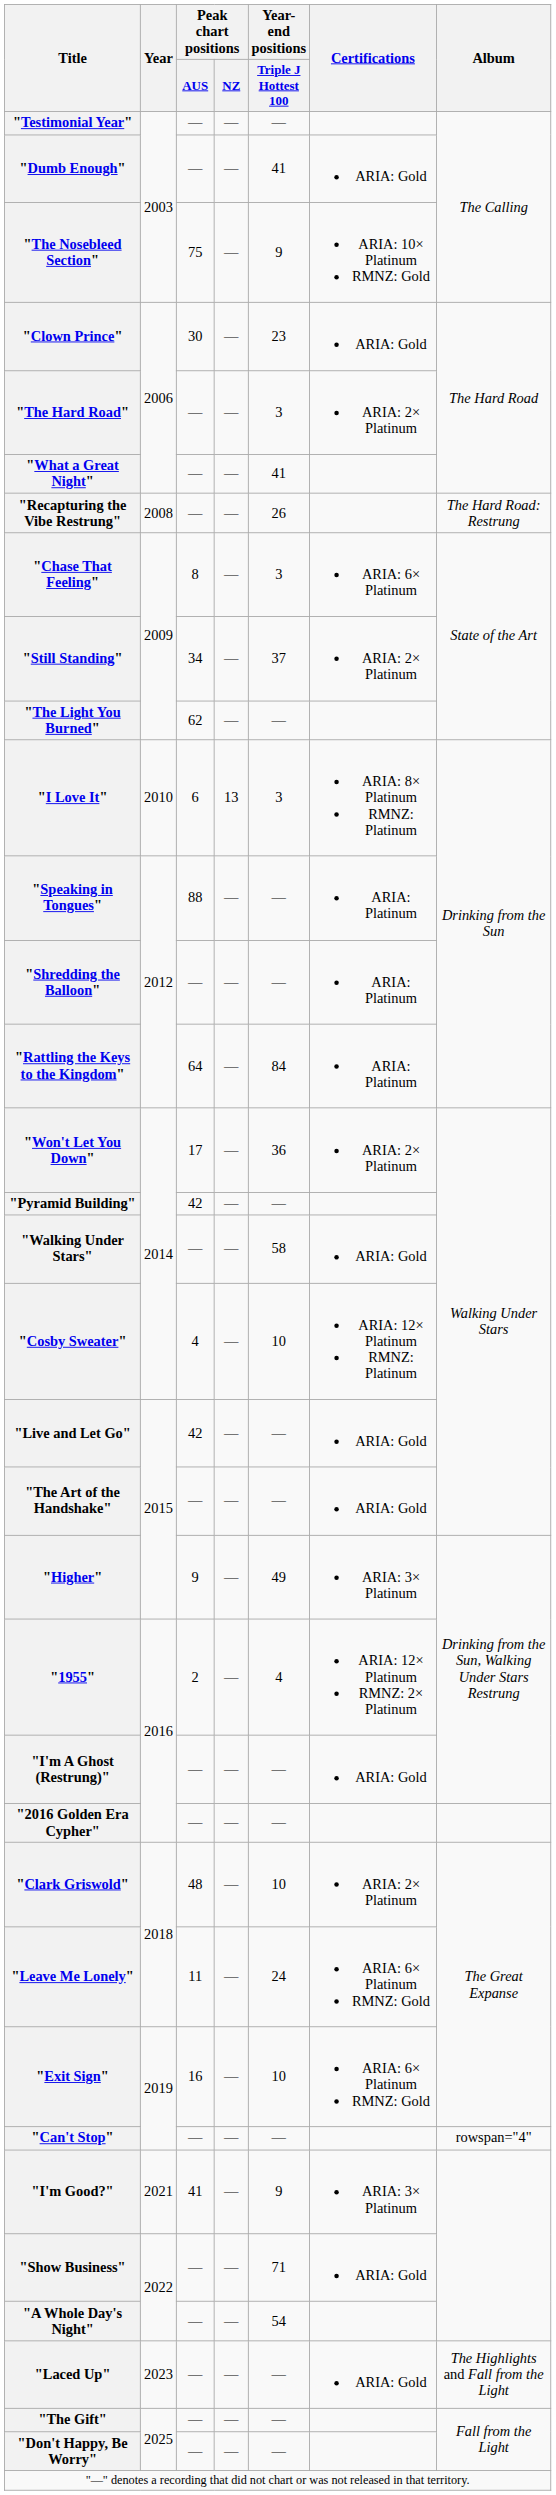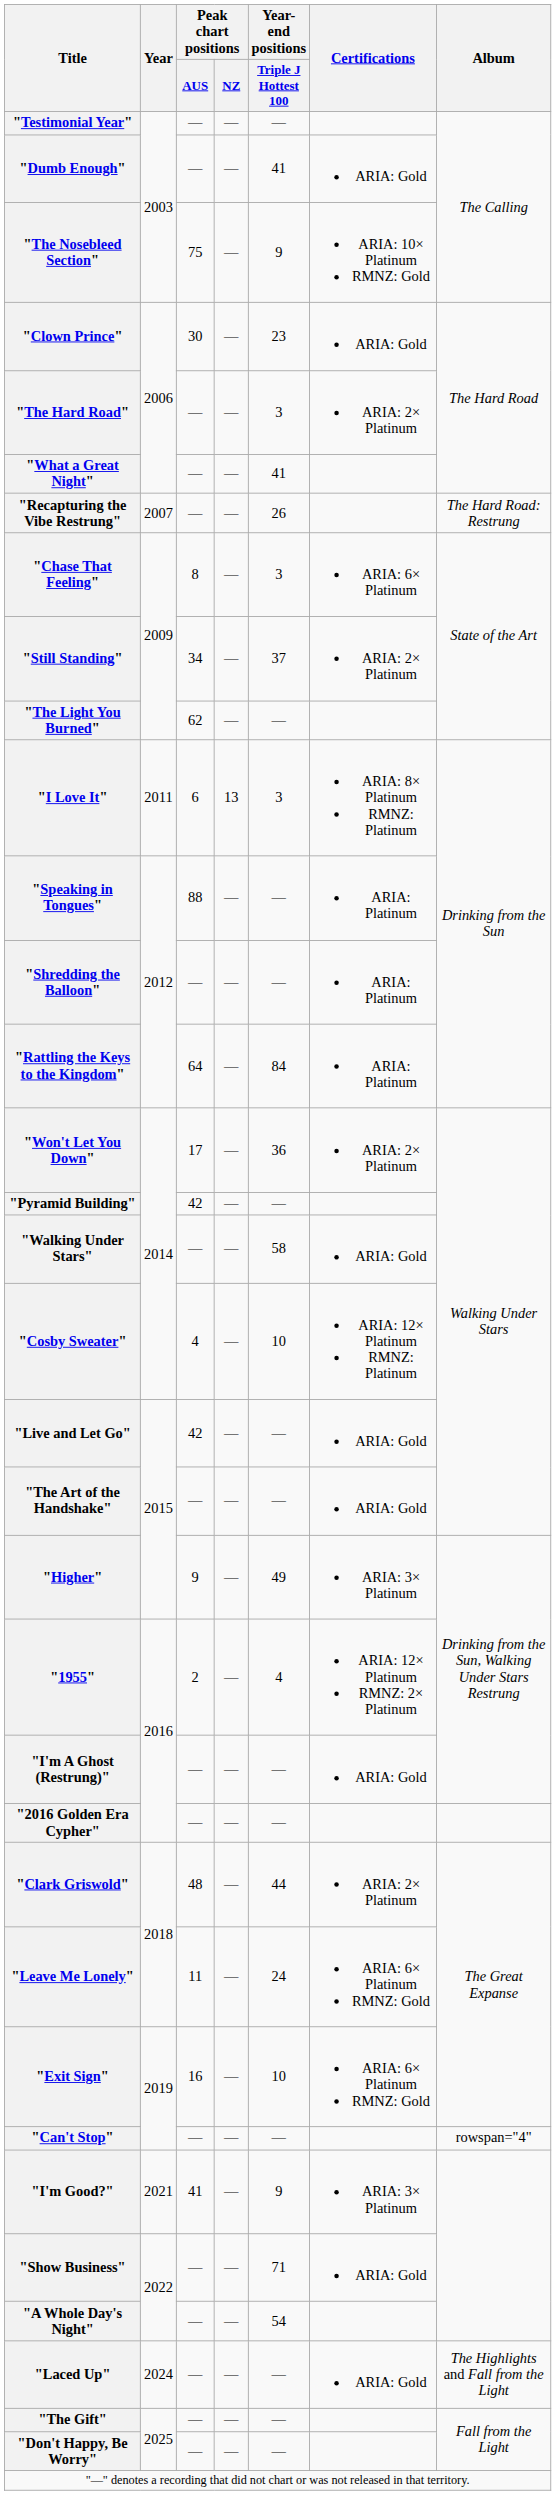(158, 513) 2008 -> (158, 513) 2007
(158, 797) 2010 -> (158, 797) 2011
(279, 1884) 10 -> (279, 1884) 44
(158, 2374) 2023 -> (158, 2374) 2024
